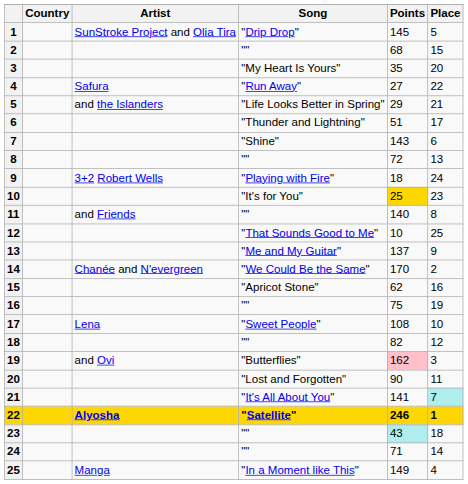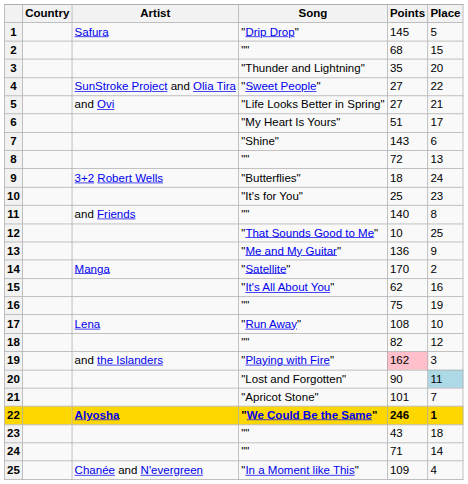(155, 31) SunStroke Project and Olia Tira -> (92, 31) Safura
(291, 68) "My Heart Is Yours" -> (303, 68) "Thunder and Lightning"
(92, 86) Safura -> (155, 86) SunStroke Project and Olia Tira
(271, 86) "Run Away" -> (281, 86) "Sweet People"
(119, 104) and the Islanders -> (94, 104) and Ovi
(396, 104) 29 -> (396, 104) 27
(303, 123) "Thunder and Lightning" -> (291, 123) "My Heart Is Yours"
(288, 178) "Playing with Fire" -> (271, 178) "Butterflies"
(396, 196) gold background -> (396, 196) no background
(400, 251) 137 -> (400, 251) 136
(139, 269) Chanée and N'evergreen -> (92, 269) Manga
(305, 269) "We Could Be the Same" -> (266, 269) "Satellite"
(280, 287) "Apricot Stone" -> (288, 287) "It's All About You"
(281, 324) "Sweet People" -> (271, 324) "Run Away"
(94, 360) and Ovi -> (119, 360) and the Islanders
(271, 360) "Butterflies" -> (288, 360) "Playing with Fire"
(436, 379) no background -> (436, 379) lightblue background
(288, 397) "It's All About You" -> (280, 397) "Apricot Stone"
(400, 397) 141 -> (400, 397) 101
(434, 397) paleturquoise background -> (434, 397) no background
(269, 415) "Satellite" -> (309, 415) "We Could Be the Same"
(396, 433) paleturquoise background -> (396, 433) no background
(92, 470) Manga -> (139, 470) Chanée and N'evergreen
(400, 470) 149 -> (400, 470) 109
